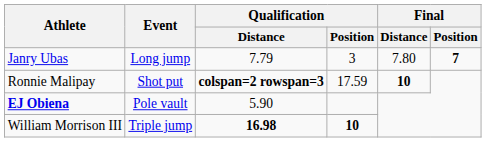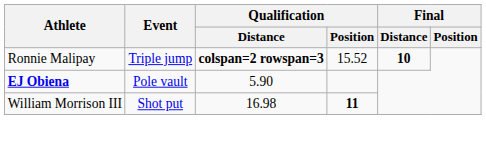- row: (38, 59)
(160, 81) Shot put -> (160, 59) Triple jump
(352, 81) 17.59 -> (352, 59) 15.52
(160, 126) Triple jump -> (160, 104) Shot put
(261, 126) bold -> (261, 104) normal
(352, 126) 10 -> (352, 104) 11
